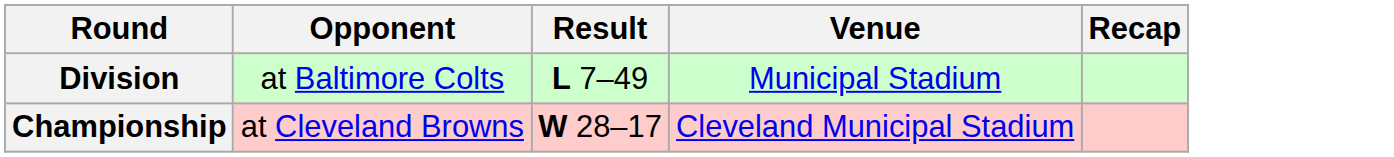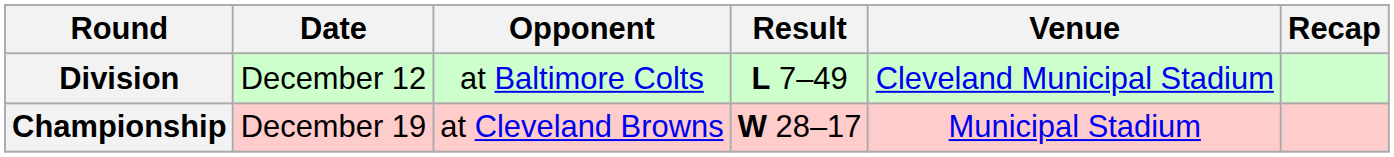+ column: (333, 28)
(875, 77) Municipal Stadium -> (1075, 77) Cleveland Municipal Stadium
(875, 126) Cleveland Municipal Stadium -> (1075, 126) Municipal Stadium
